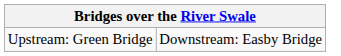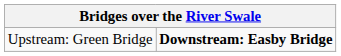(241, 39) normal -> (246, 39) bold
